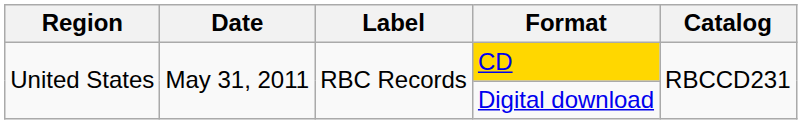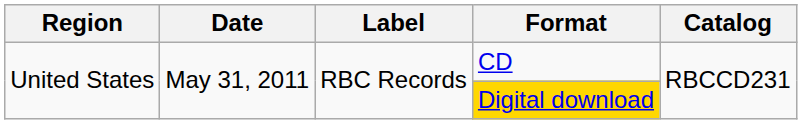(495, 61) gold background -> (495, 61) no background
(566, 99) no background -> (566, 99) gold background
